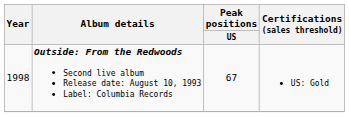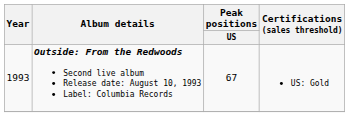(18, 78) 1998 -> (18, 78) 1993
